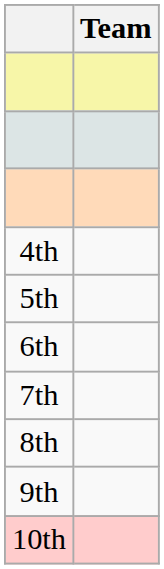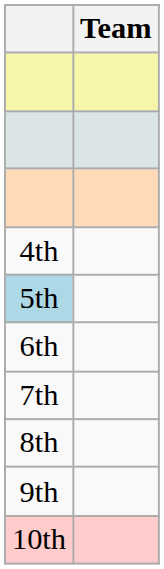(39, 298) no background -> (39, 298) lightblue background
